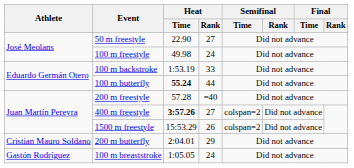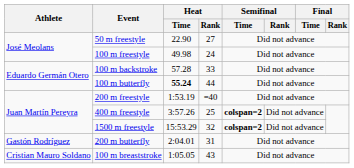(181, 69) 1:53.19 -> (181, 69) 57.28
(181, 98) 57.28 -> (181, 98) 1:53.19
(181, 112) bold -> (181, 112) normal
(211, 112) 27 -> (211, 112) 25
(242, 112) normal -> (243, 112) bold
(211, 127) 26 -> (211, 127) 32
(242, 127) normal -> (243, 127) bold
(49, 141) Cristian Mauro Soldano -> (38, 141) Gastón Rodríguez
(211, 141) 29 -> (211, 141) 31
(38, 156) Gastón Rodríguez -> (49, 156) Cristian Mauro Soldano
(211, 156) 24 -> (211, 156) 43
